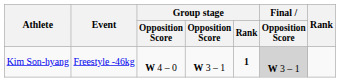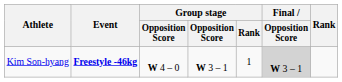(104, 62) normal -> (105, 62) bold
(246, 62) bold -> (249, 62) normal
